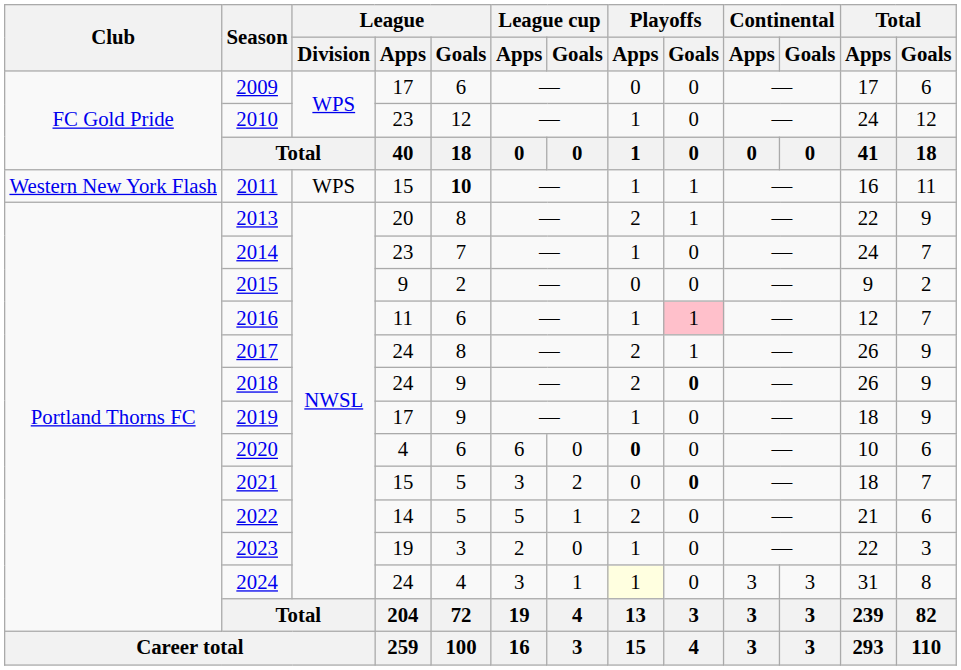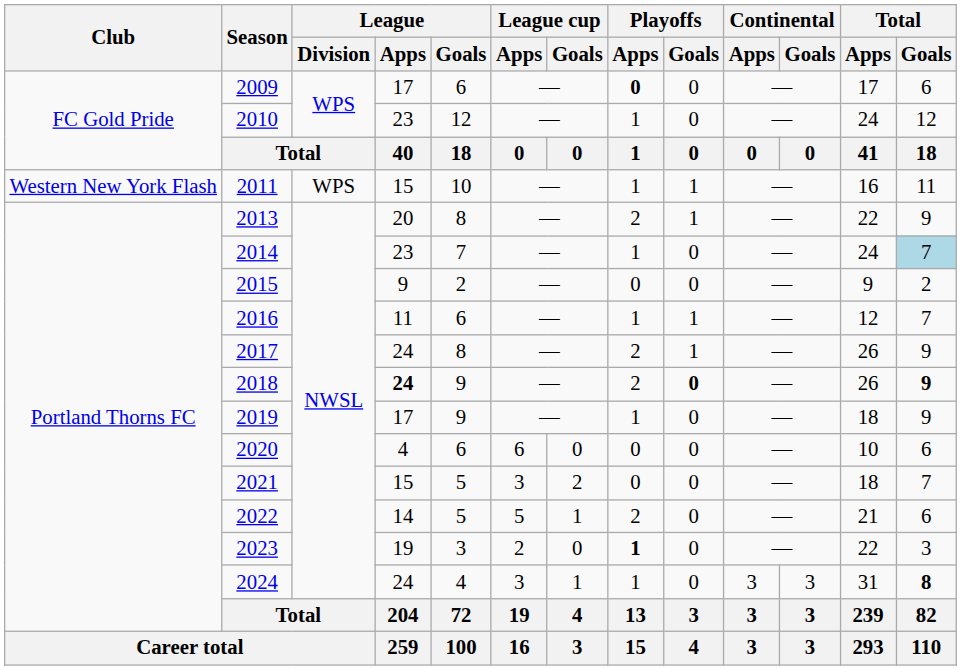(635, 86) normal -> (635, 86) bold
(461, 185) bold -> (461, 185) normal
(926, 251) no background -> (926, 251) lightblue background
(694, 317) pink background -> (694, 317) no background
(403, 383) normal -> (403, 383) bold
(926, 383) normal -> (926, 383) bold
(635, 449) bold -> (635, 449) normal
(694, 482) bold -> (694, 482) normal
(635, 548) normal -> (635, 548) bold
(635, 581) lightyellow background -> (635, 581) no background
(926, 581) normal -> (926, 581) bold
